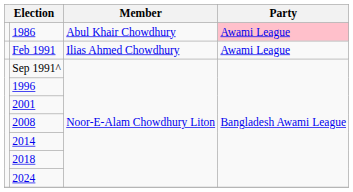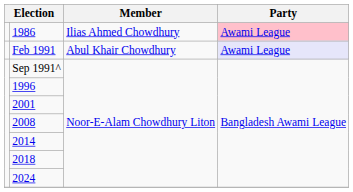(121, 31) Abul Khair Chowdhury -> (123, 31) Ilias Ahmed Chowdhury
(123, 50) Ilias Ahmed Chowdhury -> (121, 50) Abul Khair Chowdhury
(255, 50) no background -> (255, 50) lavender background
